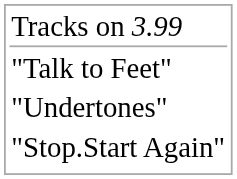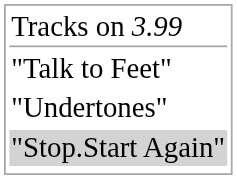(118, 147) no background -> (118, 147) lightgrey background
